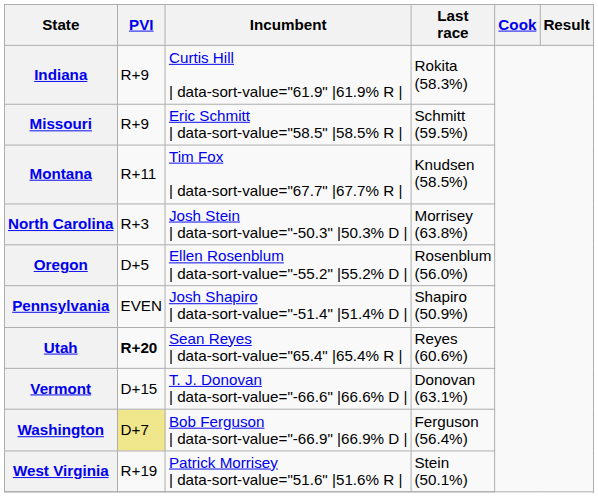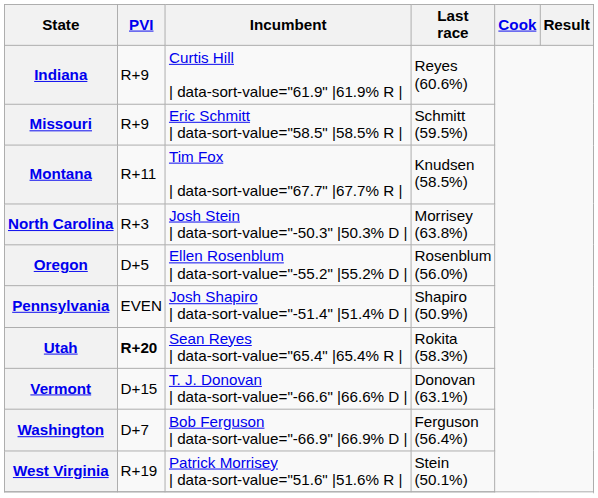(441, 74) Rokita (58.3%) -> (441, 74) Reyes (60.6%)
(441, 347) Reyes (60.6%) -> (441, 347) Rokita (58.3%)
(135, 430) khaki background -> (135, 430) no background
